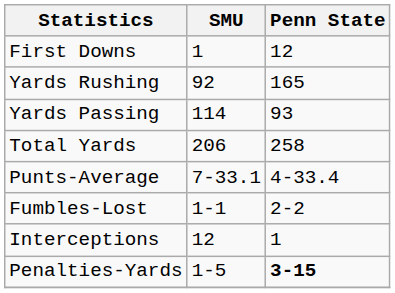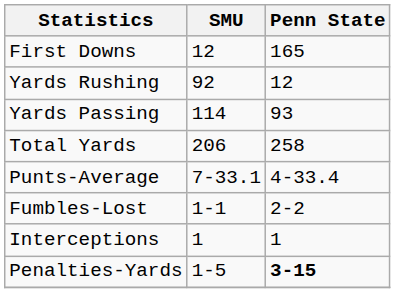(197, 52) 1 -> (203, 52) 12
(282, 52) 12 -> (287, 52) 165
(287, 83) 165 -> (282, 83) 12
(203, 240) 12 -> (197, 240) 1
